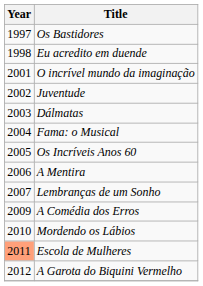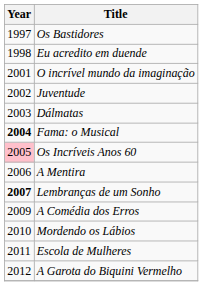(19, 133) normal -> (19, 133) bold
(19, 152) no background -> (19, 152) pink background
(19, 192) normal -> (19, 192) bold
(19, 251) lightsalmon background -> (19, 251) no background
